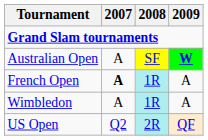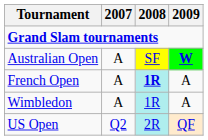(118, 80) bold -> (118, 80) normal
(152, 80) normal -> (152, 80) bold
